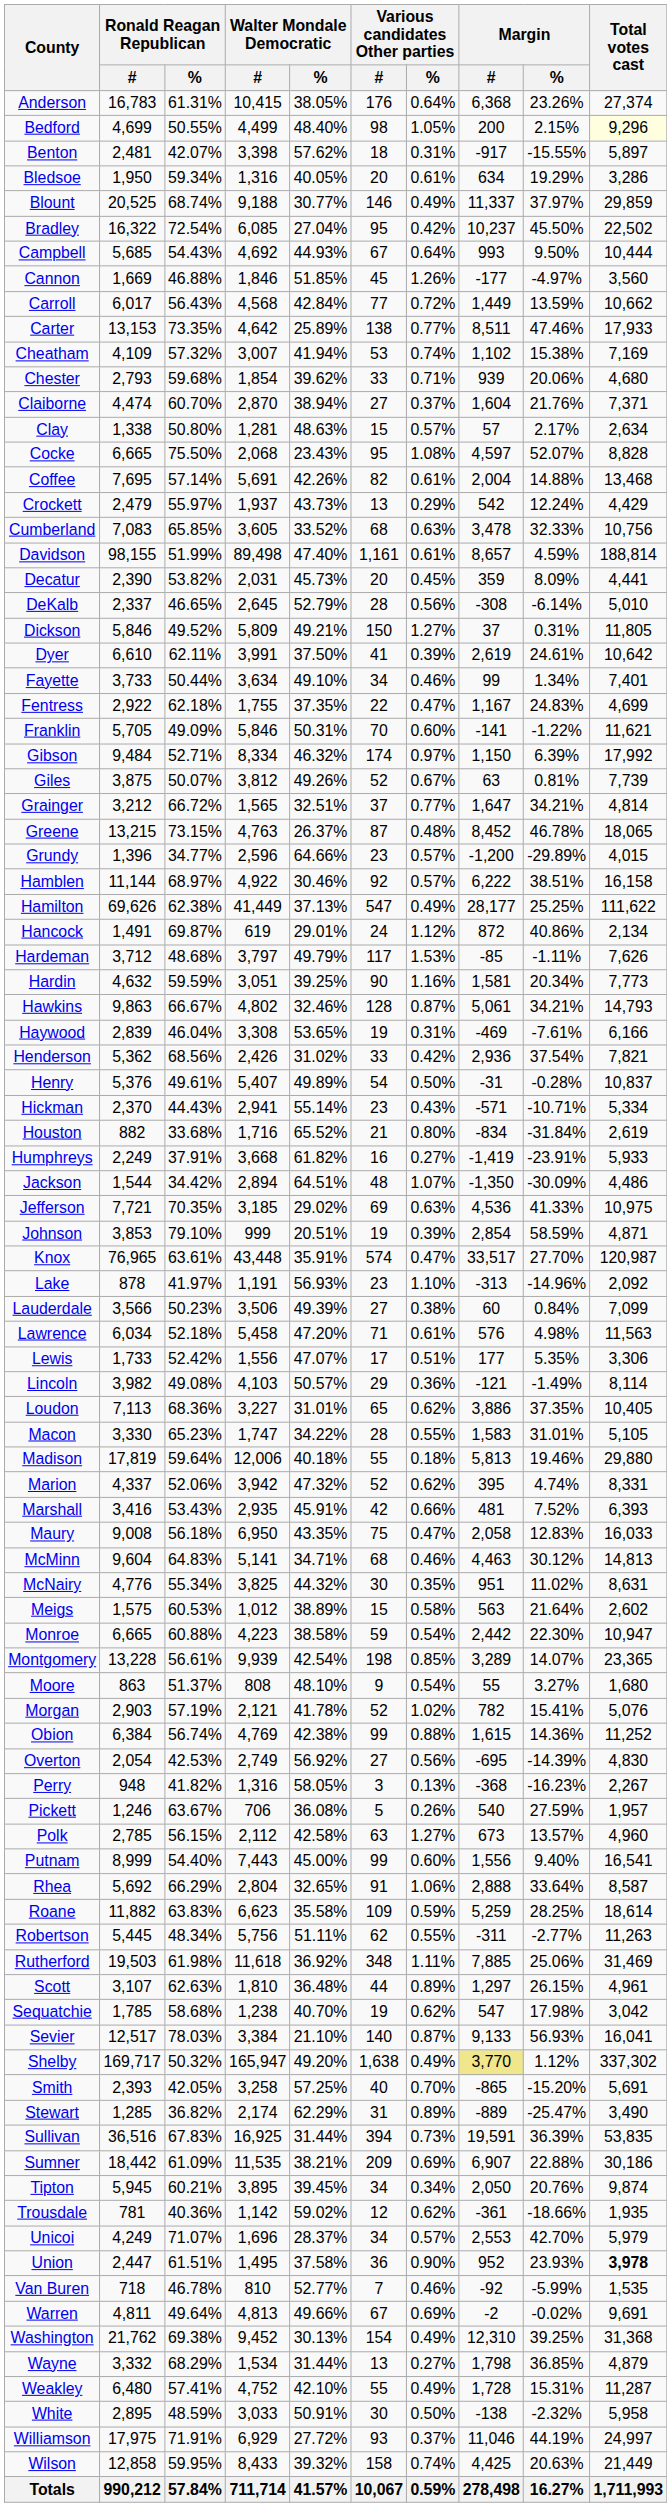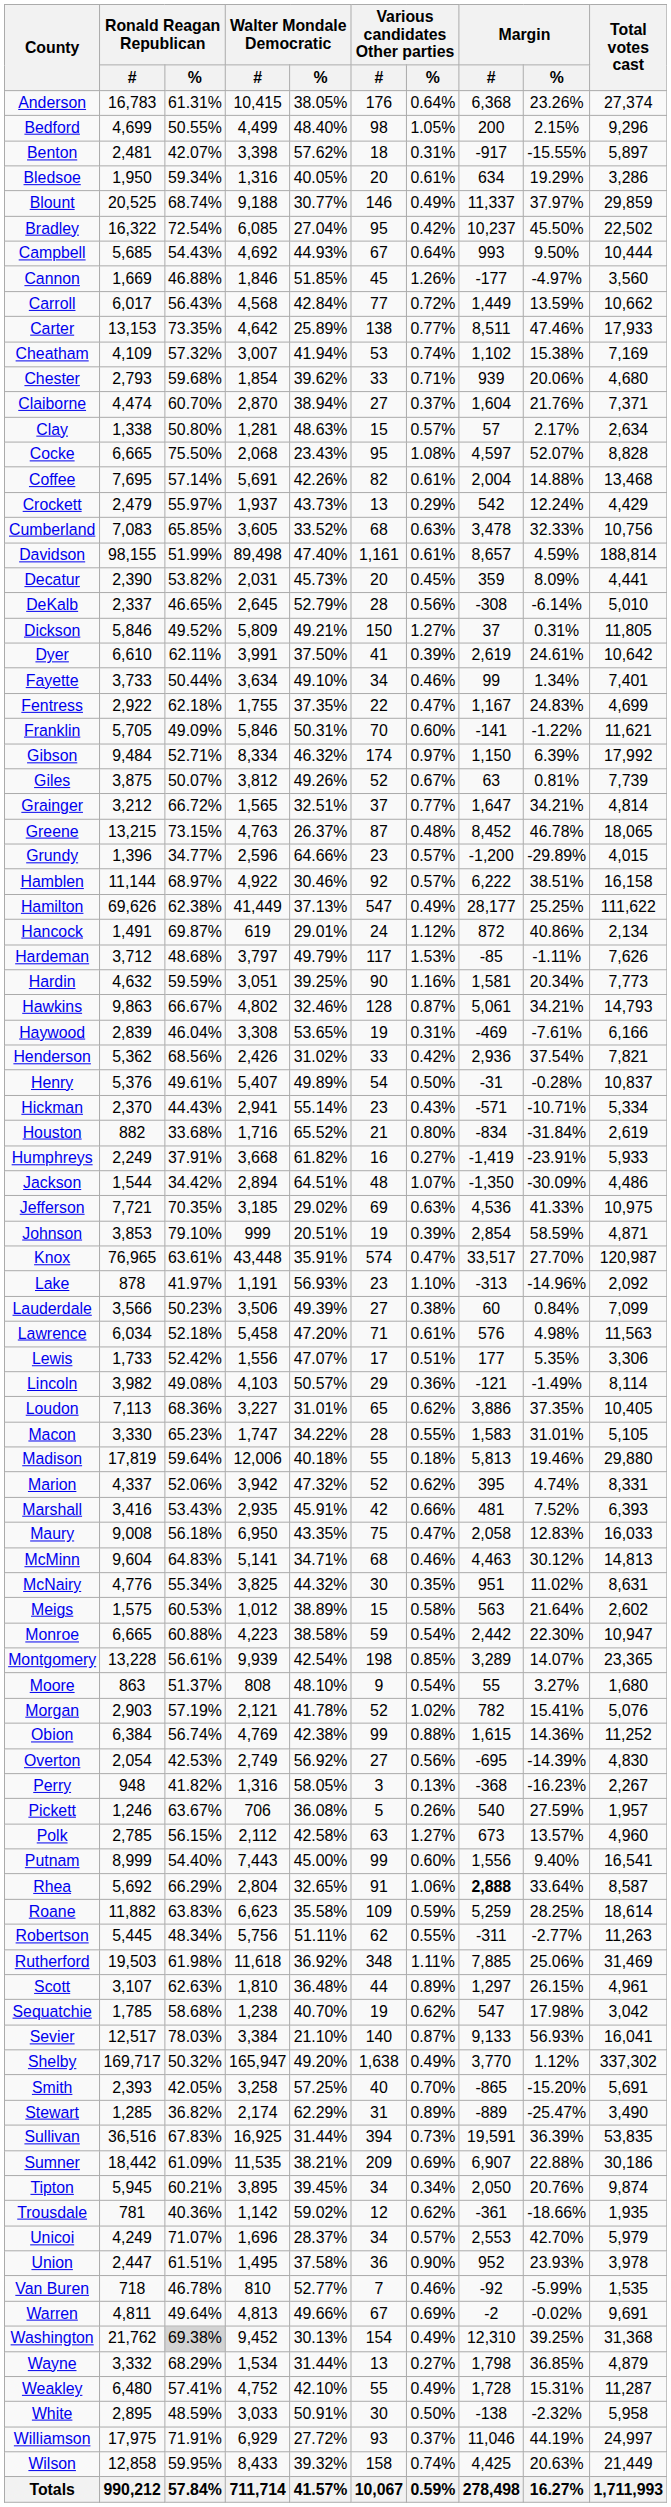(628, 128) lightyellow background -> (628, 128) no background
(491, 1886) normal -> (491, 1886) bold
(491, 2062) khaki background -> (491, 2062) no background
(628, 2263) bold -> (628, 2263) normal
(195, 2338) no background -> (195, 2338) lightgrey background
